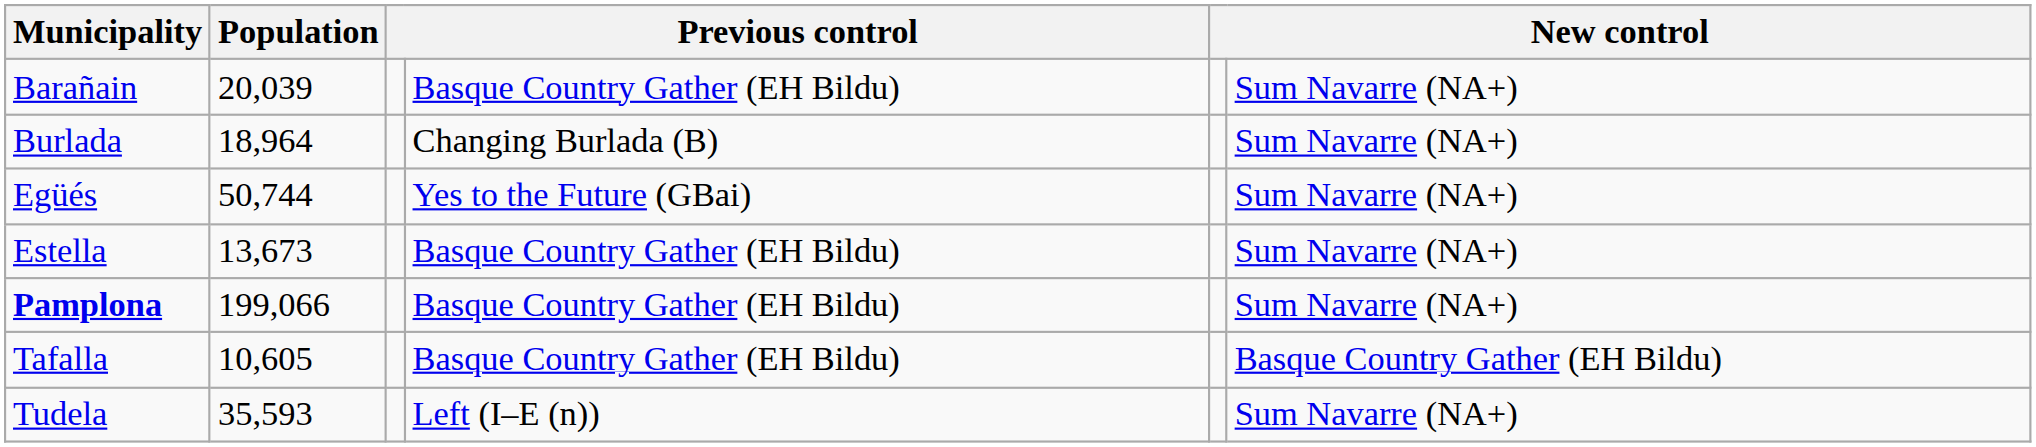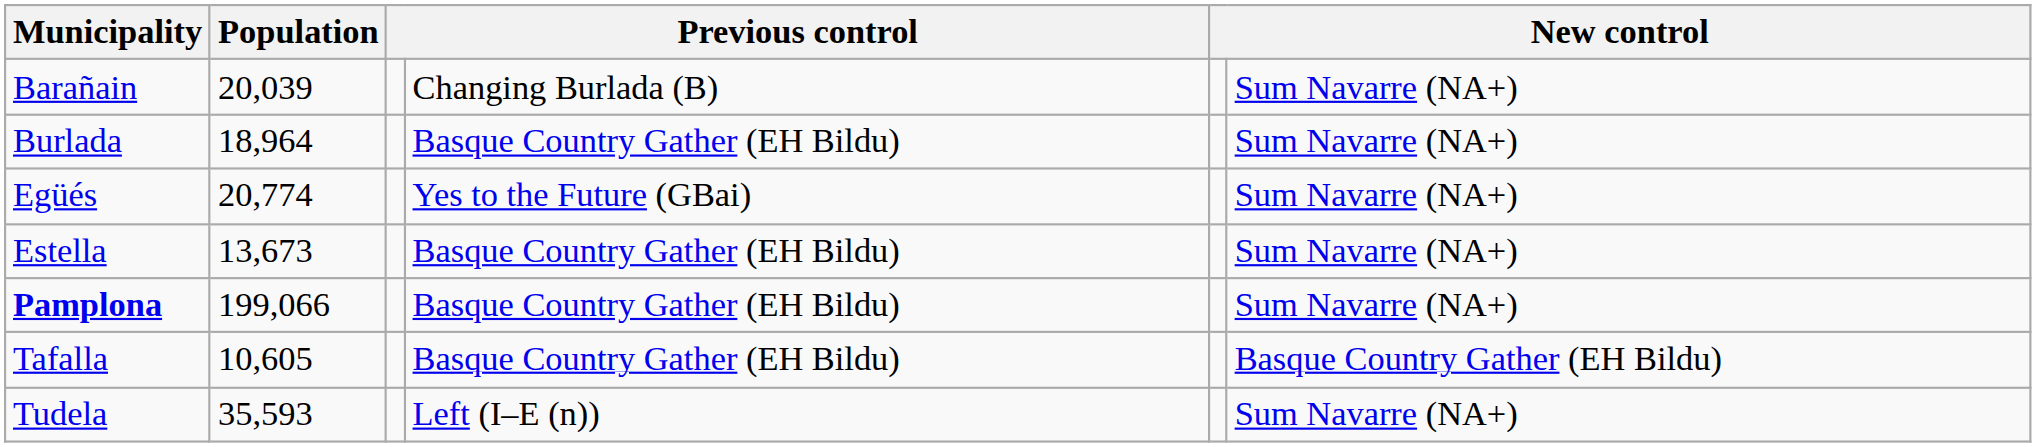(656, 86) Basque Country Gather (EH Bildu) -> (565, 86) Changing Burlada (B)
(565, 140) Changing Burlada (B) -> (656, 140) Basque Country Gather (EH Bildu)
(265, 195) 50,744 -> (265, 195) 20,774
